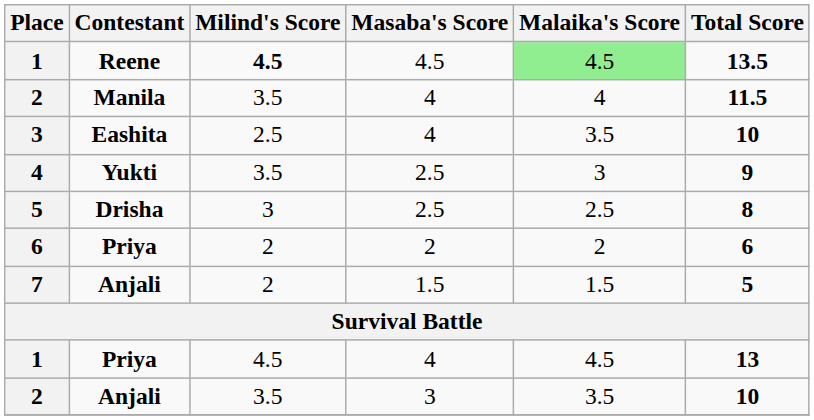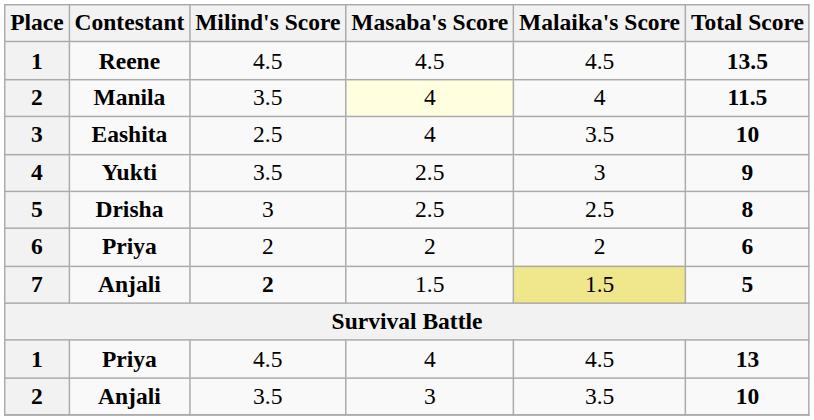(268, 60) bold -> (268, 60) normal
(600, 60) lightgreen background -> (600, 60) no background
(430, 97) no background -> (430, 97) lightyellow background
(268, 284) normal -> (268, 284) bold
(600, 284) no background -> (600, 284) khaki background
